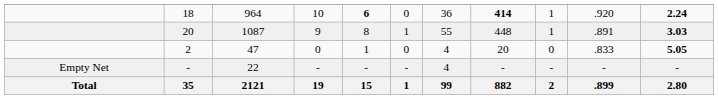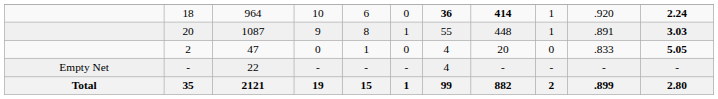(366, 13) bold -> (366, 13) normal
(446, 13) normal -> (446, 13) bold
